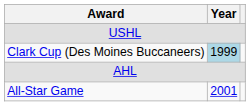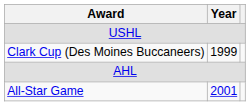(224, 52) lightblue background -> (224, 52) no background
